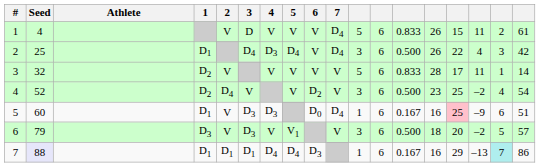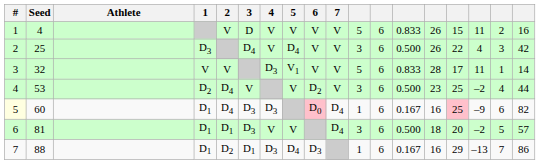(337, 31) D4 -> (337, 30) V
(524, 31) 61 -> (524, 30) 16
(205, 51) D1 -> (205, 49) D3
(271, 51) D3 -> (271, 49) V
(337, 51) D4 -> (337, 49) V
(205, 72) D2 -> (205, 69) V
(271, 72) V -> (271, 69) D3
(293, 72) V -> (293, 69) V1
(40, 92) 52 -> (40, 89) 53
(524, 92) 54 -> (524, 89) 44
(15, 112) no background -> (15, 109) lightyellow background
(227, 112) V -> (227, 109) D4
(315, 112) no background -> (315, 109) pink background
(524, 112) 51 -> (524, 109) 82
(40, 132) 79 -> (40, 129) 81
(205, 132) D3 -> (205, 129) D1
(227, 132) V -> (227, 129) D1
(293, 132) V1 -> (293, 129) V
(337, 132) V -> (337, 129) D4
(40, 152) lavender background -> (40, 149) no background
(227, 152) D1 -> (227, 149) D2
(271, 152) D4 -> (271, 149) D3
(502, 152) paleturquoise background -> (502, 149) no background
